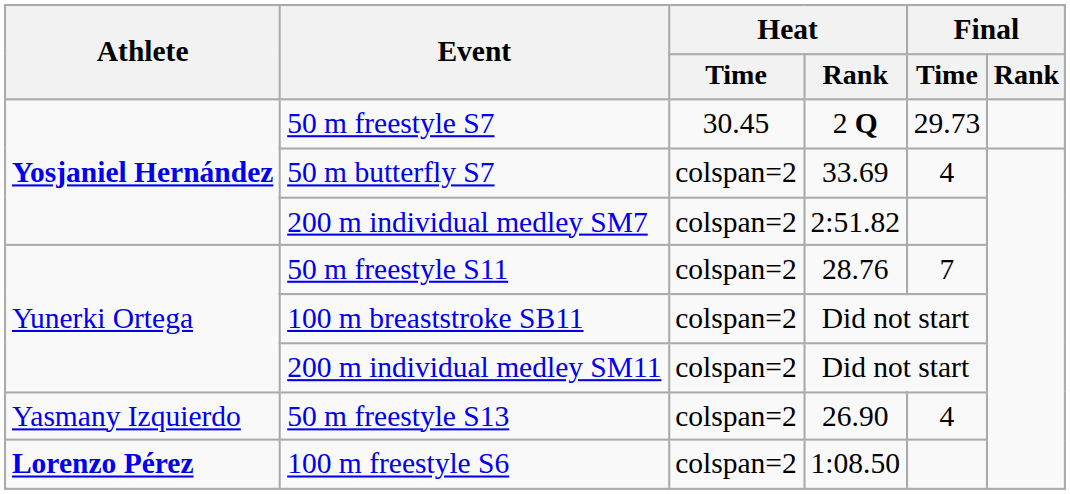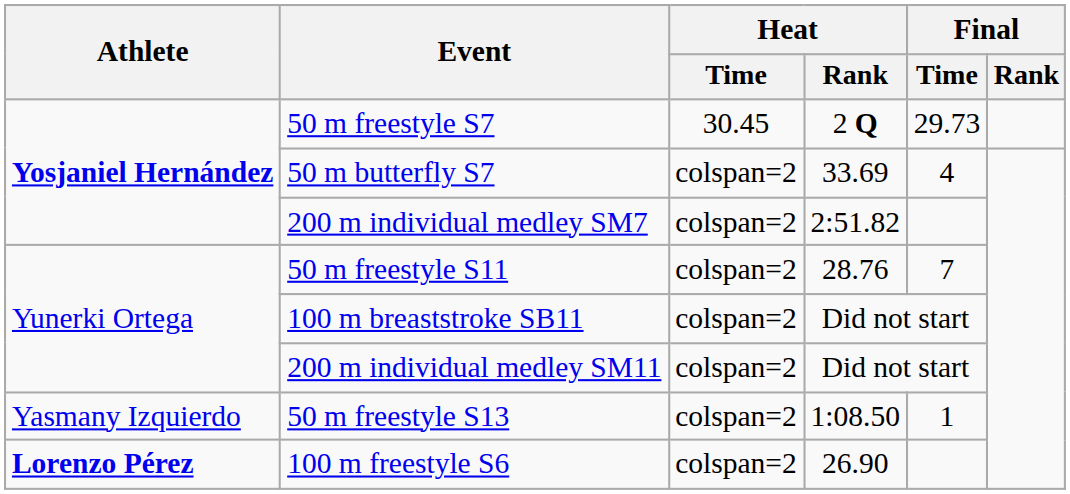(855, 416) 26.90 -> (855, 416) 1:08.50
(947, 416) 4 -> (947, 416) 1
(855, 464) 1:08.50 -> (855, 464) 26.90
